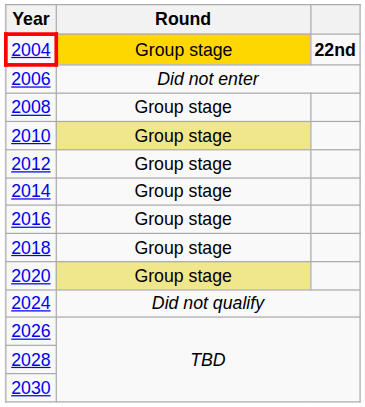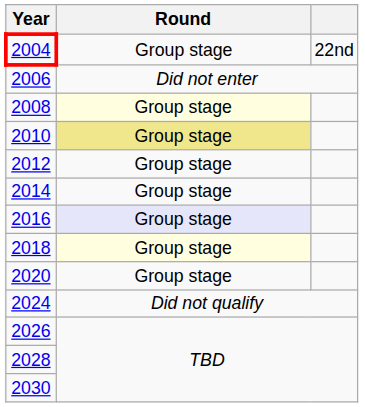(184, 49) gold background -> (184, 49) no background
(335, 49) bold -> (334, 49) normal
(183, 108) no background -> (183, 108) lightyellow background
(183, 220) no background -> (183, 220) lavender background
(183, 248) no background -> (183, 248) lightyellow background
(183, 276) khaki background -> (183, 276) no background
